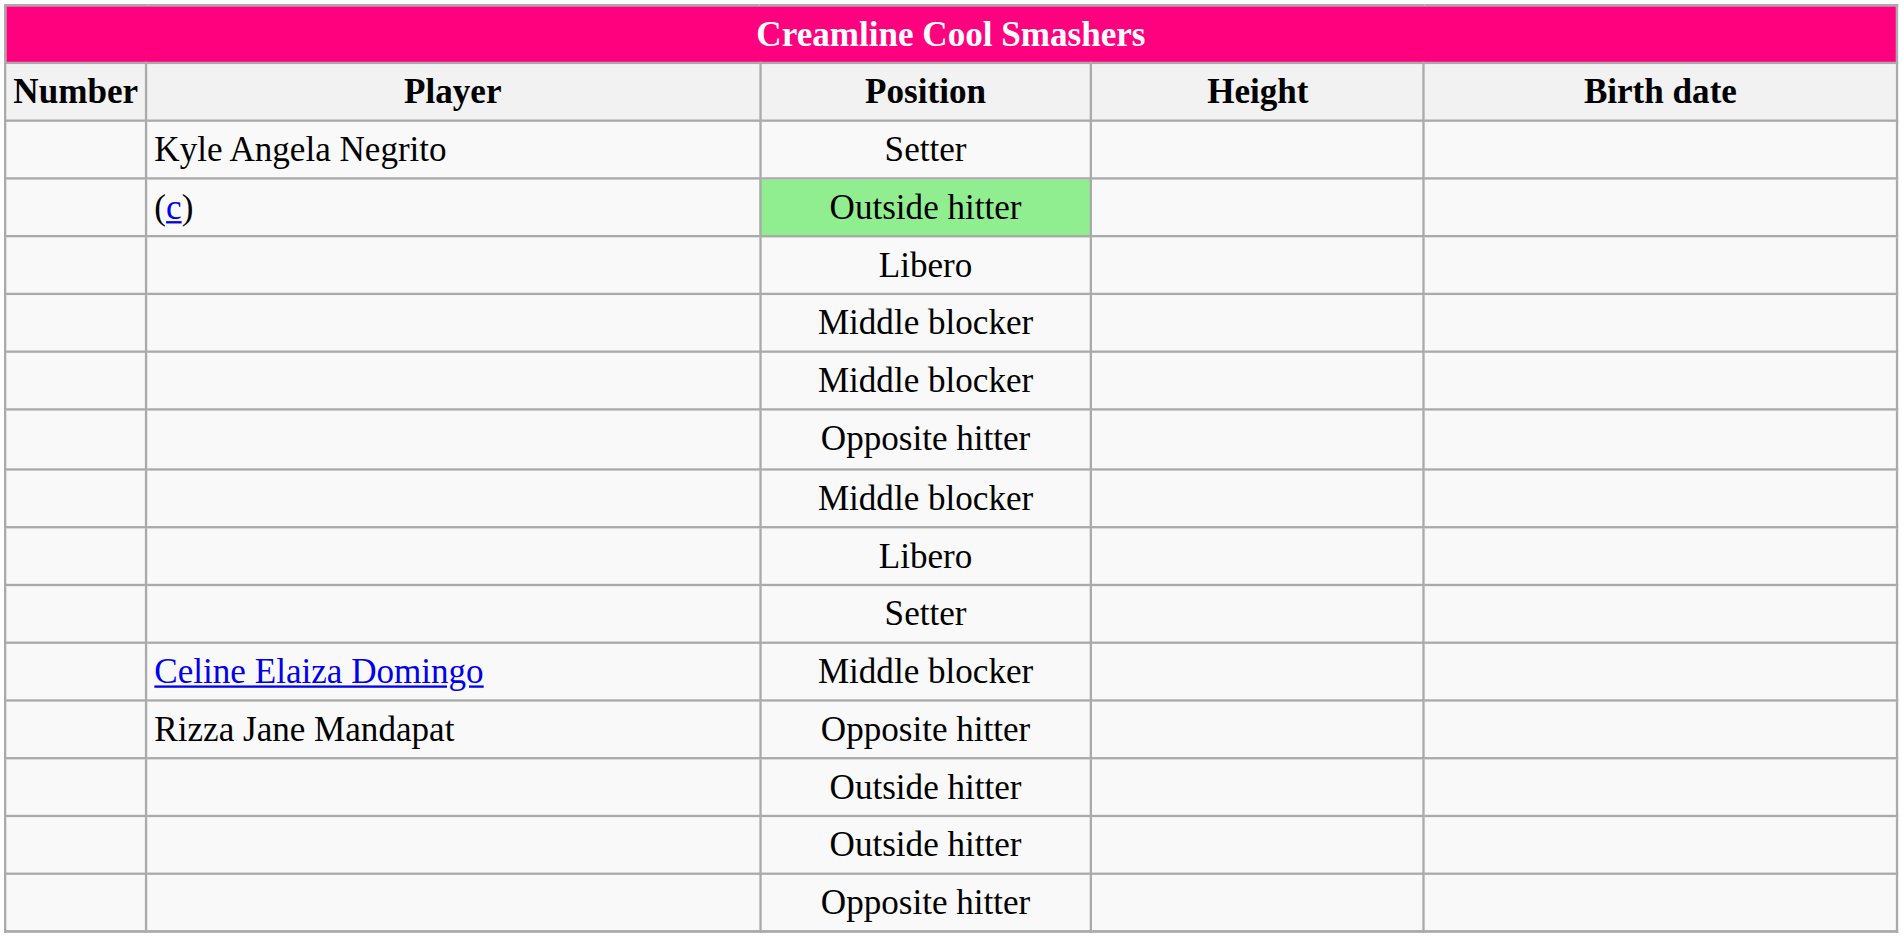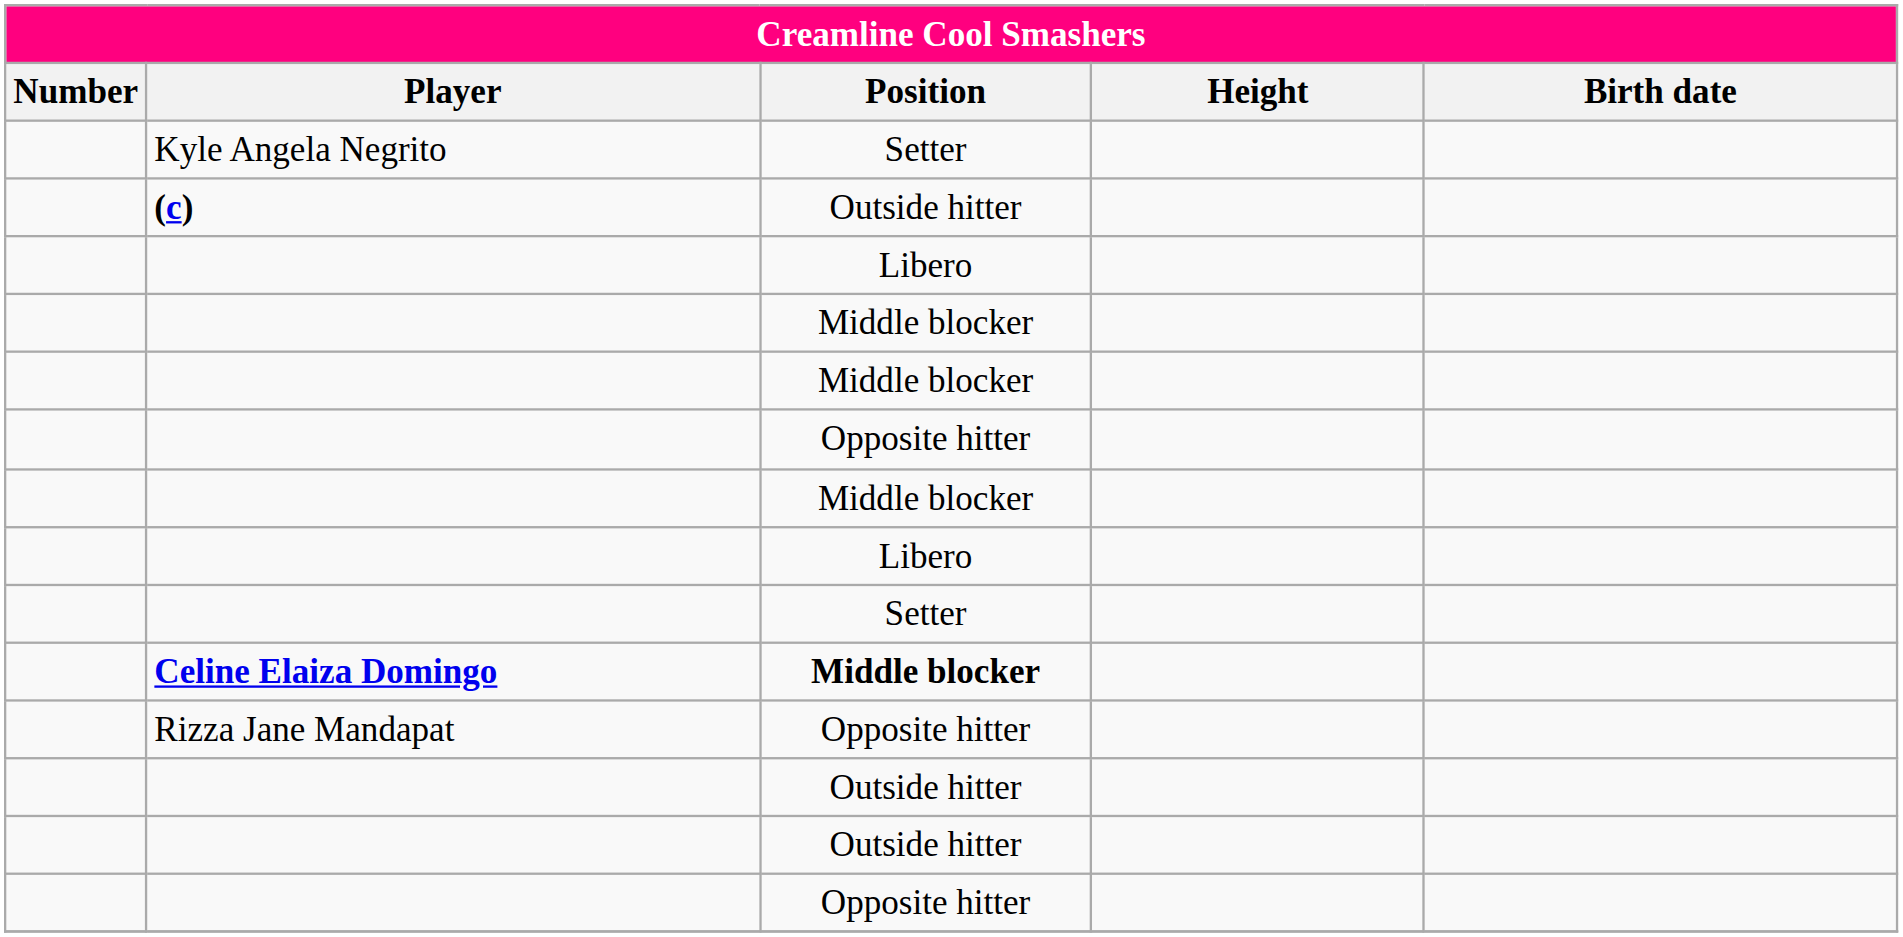(174, 207) normal -> (174, 207) bold
(926, 207) lightgreen background -> (926, 207) no background
(319, 670) normal -> (326, 670) bold
(926, 670) normal -> (926, 670) bold
